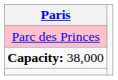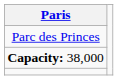(56, 36) pink background -> (56, 36) no background
